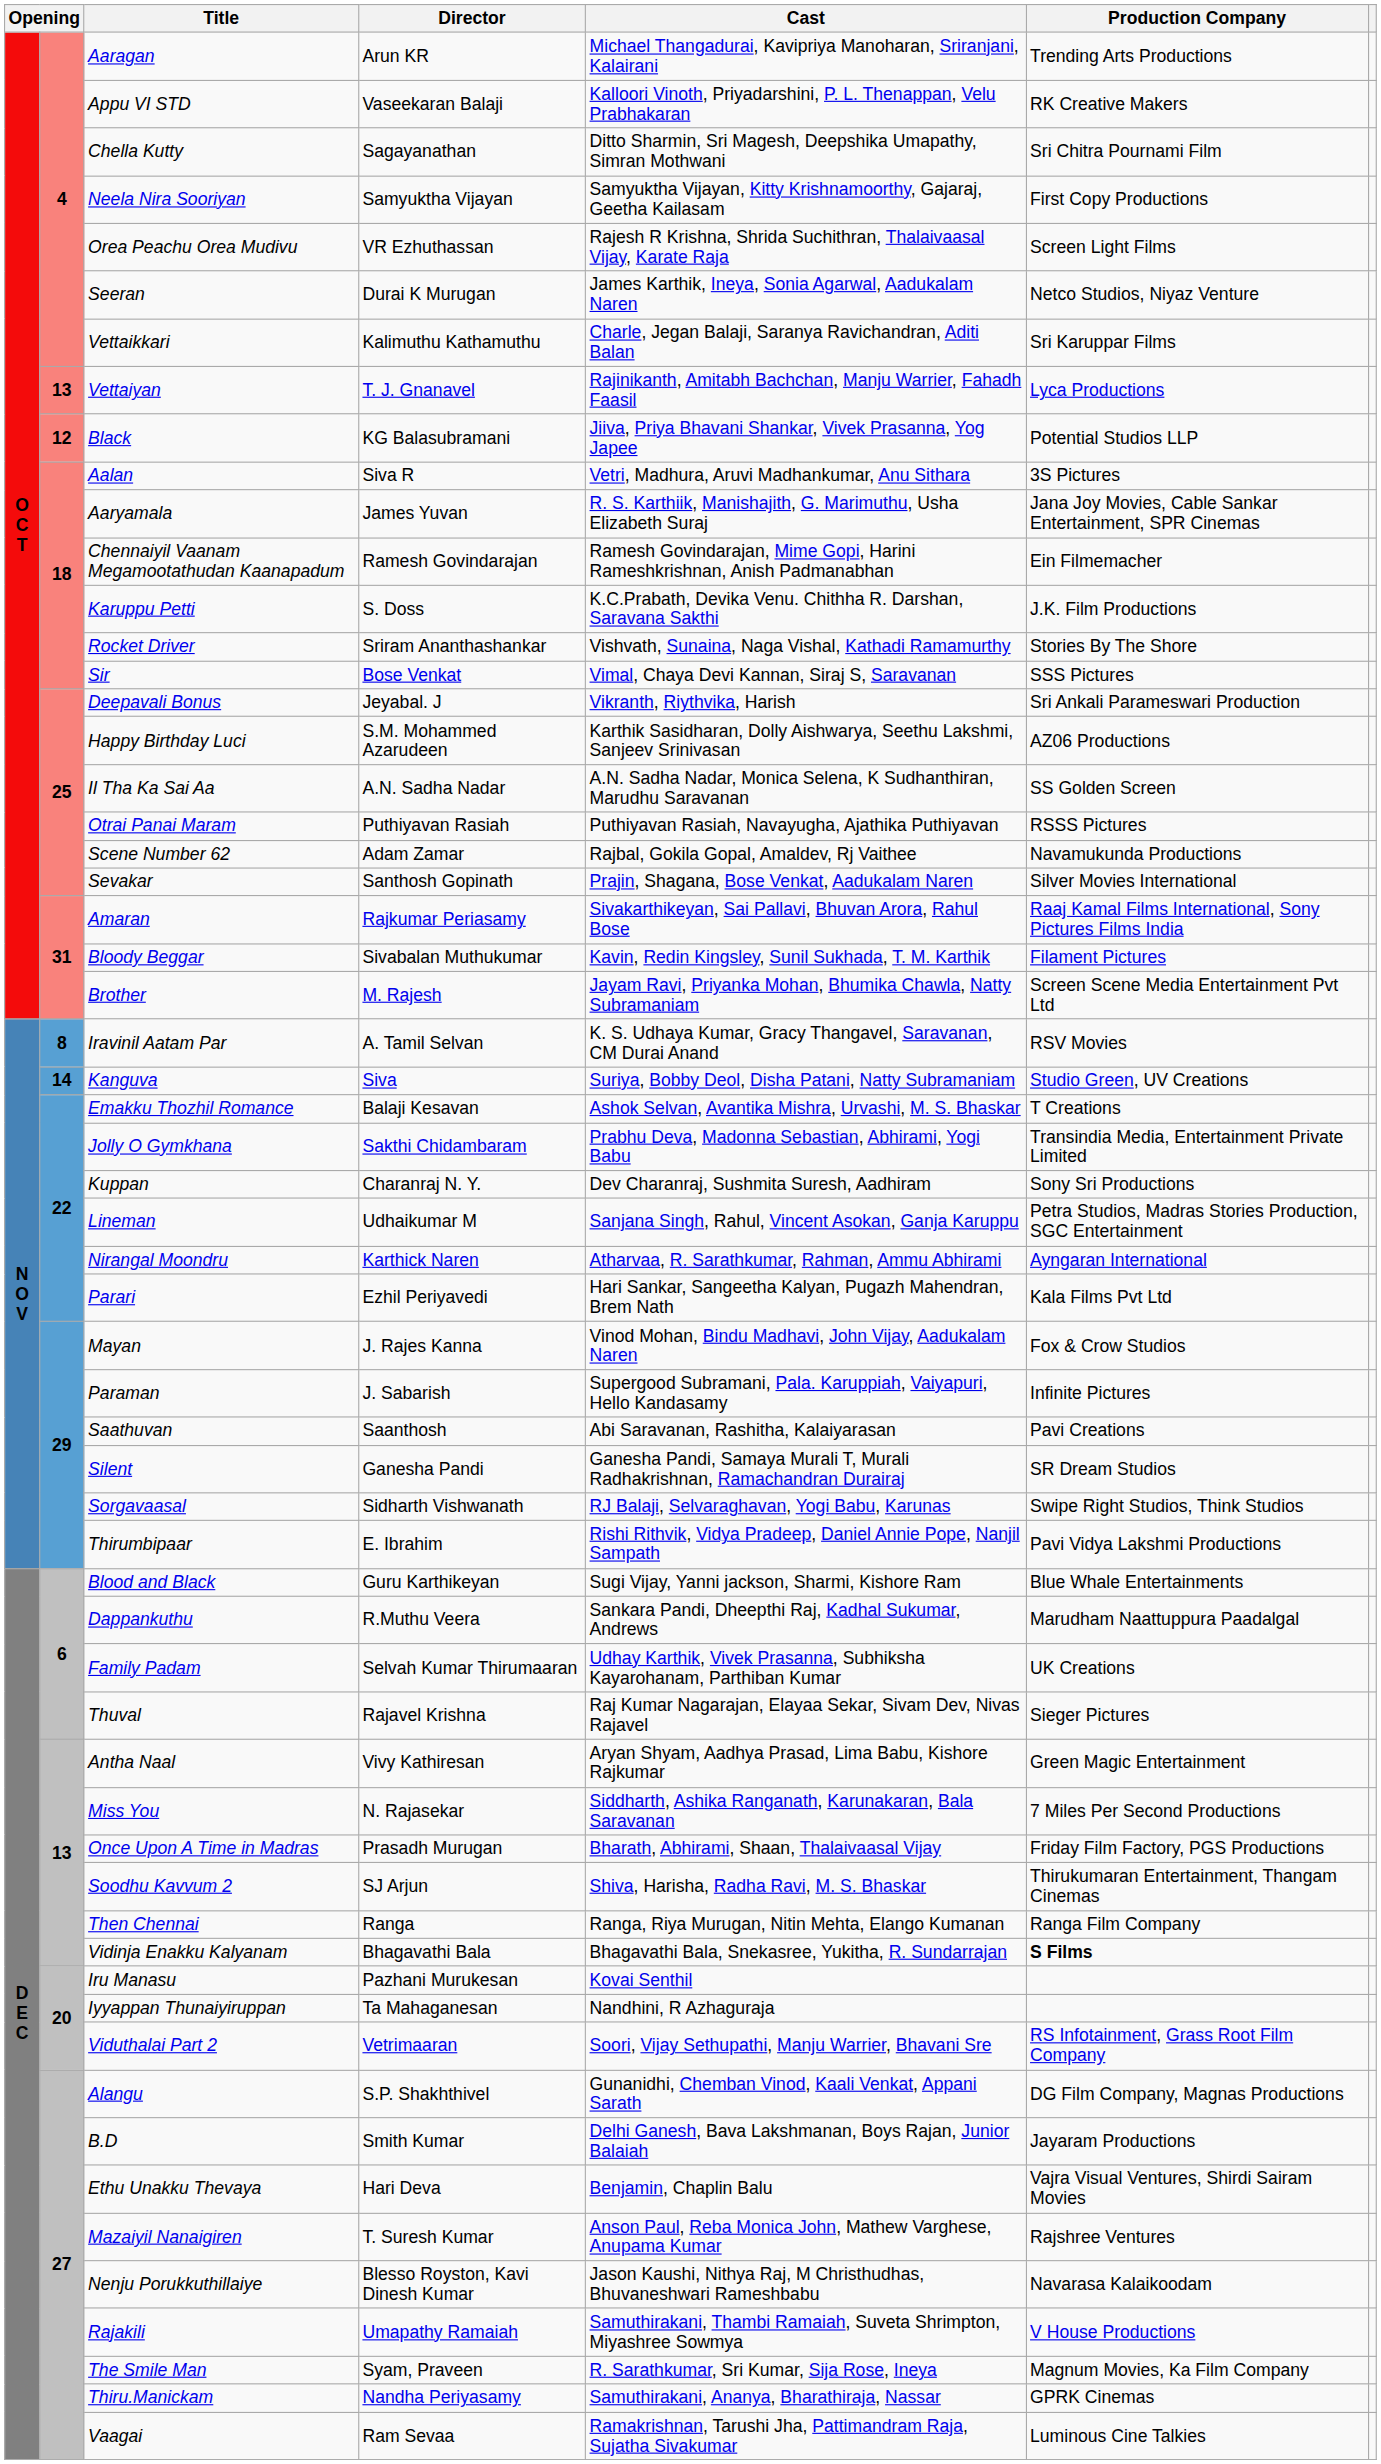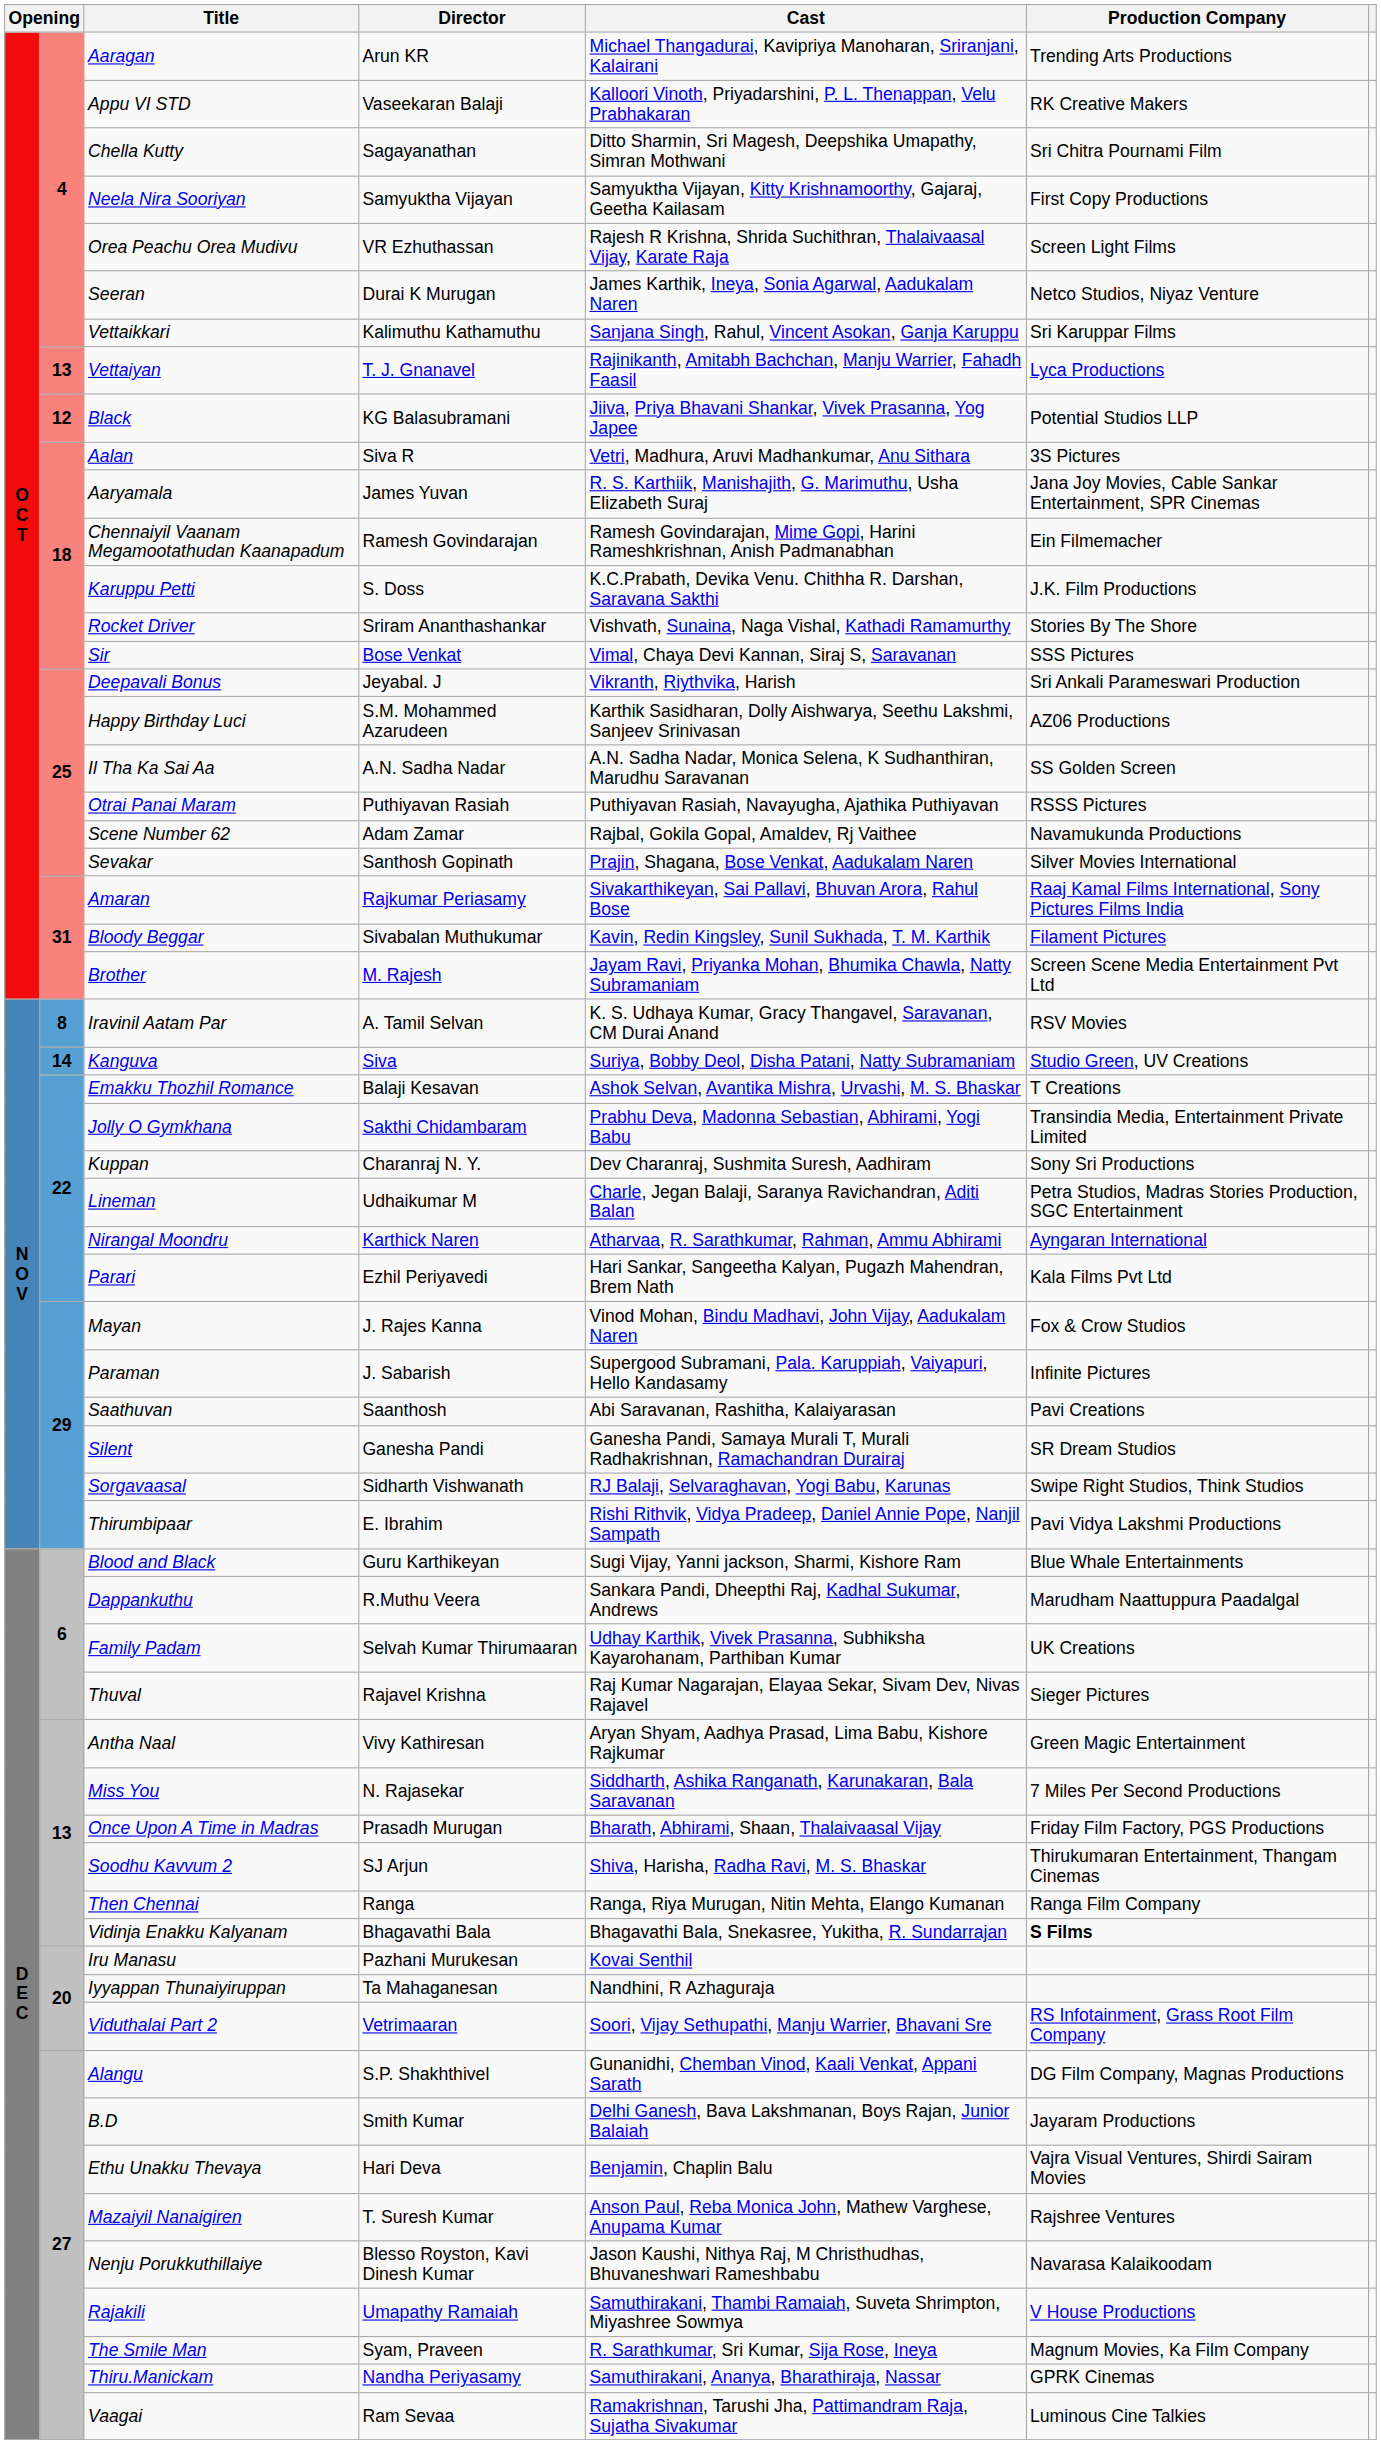(784, 342) Charle, Jegan Balaji, Saranya Ravichandran, Aditi Balan -> (804, 332) Sanjana Singh, Rahul, Vincent Asokan, Ganja Karuppu
(804, 1222) Sanjana Singh, Rahul, Vincent Asokan, Ganja Karuppu -> (784, 1202) Charle, Jegan Balaji, Saranya Ravichandran, Aditi Balan
